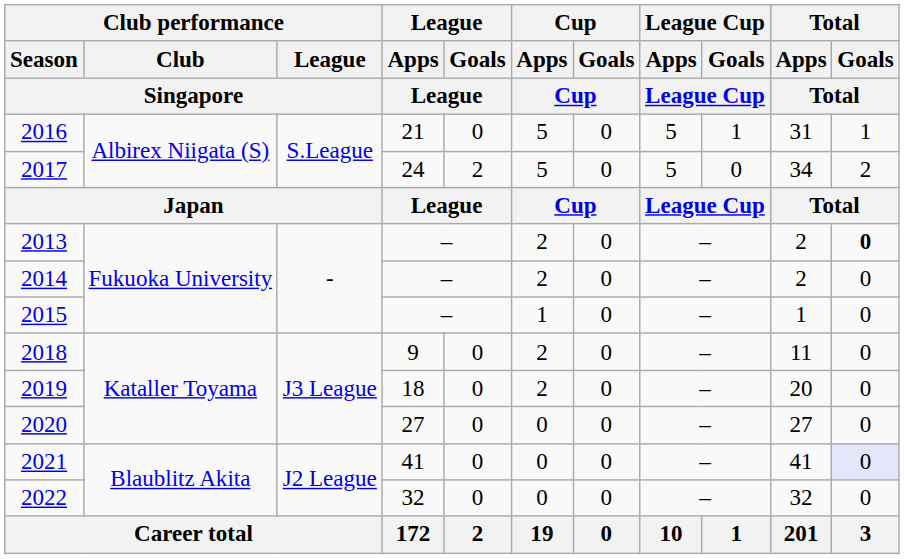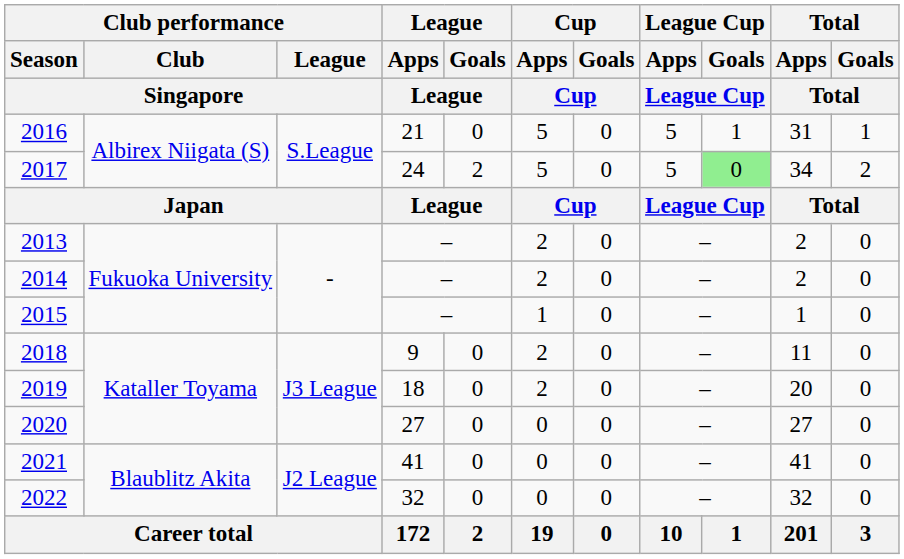(736, 168) no background -> (736, 168) lightgreen background
(865, 242) bold -> (865, 242) normal
(865, 461) lavender background -> (865, 461) no background
